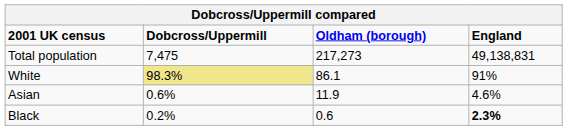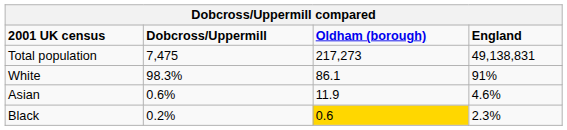(164, 75) khaki background -> (164, 75) no background
(325, 115) no background -> (325, 115) gold background
(486, 115) bold -> (486, 115) normal
